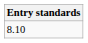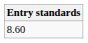(16, 29) 8.10 -> (16, 29) 8.60
